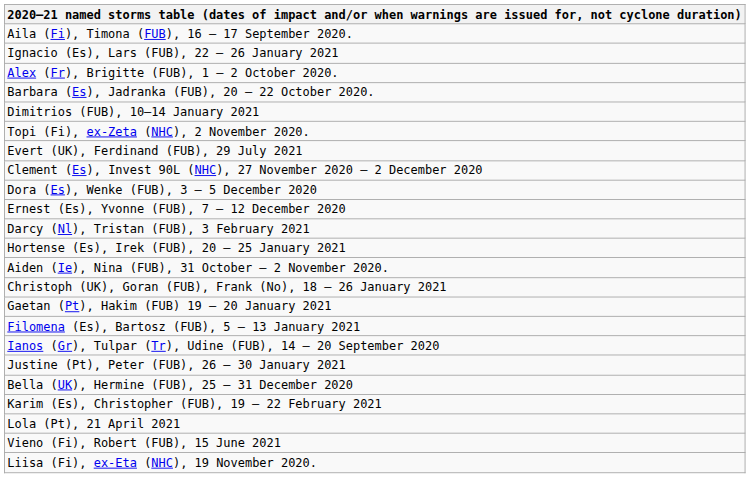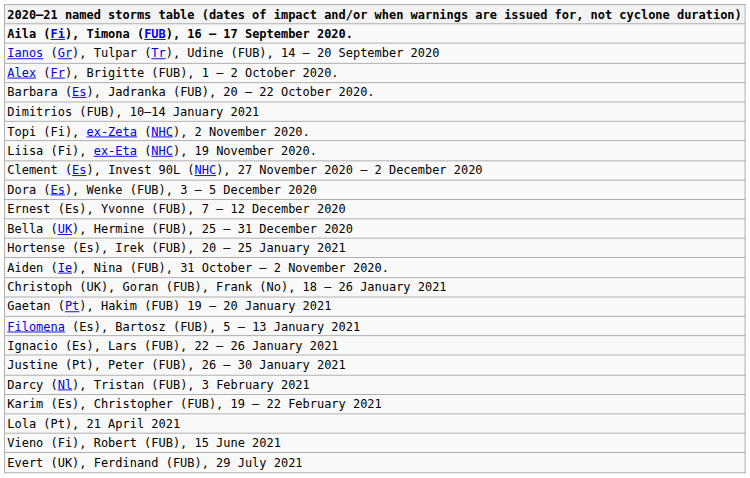(180, 34) normal -> (180, 34) bold
(173, 53) Ignacio (Es), Lars (FUB), 22 – 26 January 2021 -> (223, 53) Ianos (Gr), Tulpar (Tr), Udine (FUB), 14 – 20 September 2020
(155, 151) Evert (UK), Ferdinand (FUB), 29 July 2021 -> (162, 151) Liisa (Fi), ex-Eta (NHC), 19 November 2020.
(159, 229) Darcy (Nl), Tristan (FUB), 3 February 2021 -> (180, 229) Bella (UK), Hermine (FUB), 25 – 31 December 2020
(223, 346) Ianos (Gr), Tulpar (Tr), Udine (FUB), 14 – 20 September 2020 -> (173, 346) Ignacio (Es), Lars (FUB), 22 – 26 January 2021
(180, 385) Bella (UK), Hermine (FUB), 25 – 31 December 2020 -> (159, 385) Darcy (Nl), Tristan (FUB), 3 February 2021
(162, 463) Liisa (Fi), ex-Eta (NHC), 19 November 2020. -> (155, 463) Evert (UK), Ferdinand (FUB), 29 July 2021
